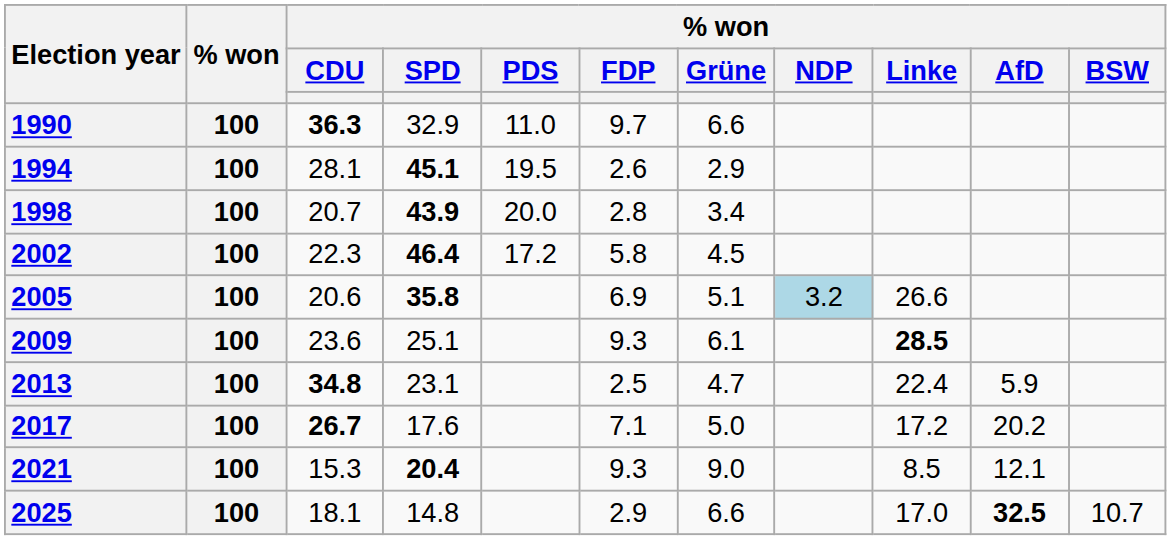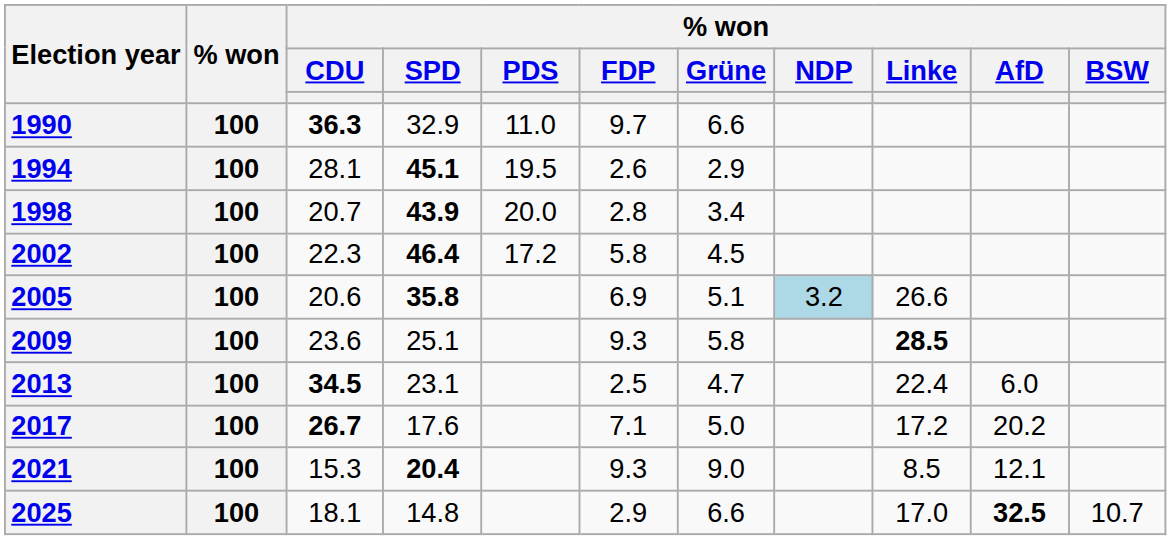(726, 341) 6.1 -> (726, 341) 5.8
(335, 384) 34.8 -> (335, 384) 34.5
(1019, 384) 5.9 -> (1019, 384) 6.0
